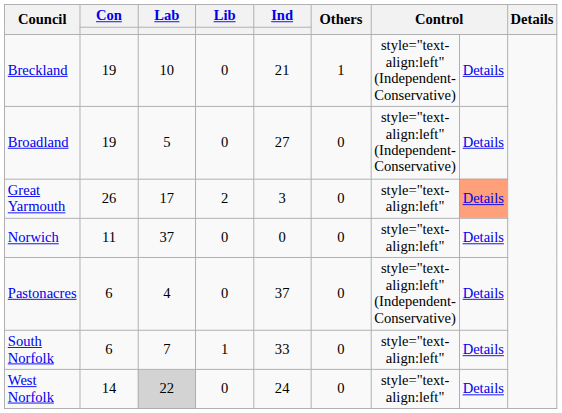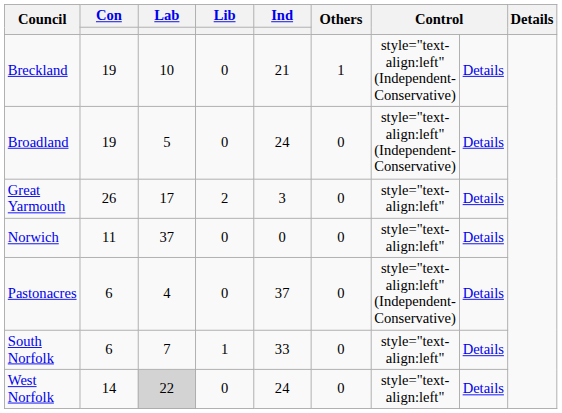(282, 142) 27 -> (282, 142) 24
(483, 198) lightsalmon background -> (483, 198) no background
